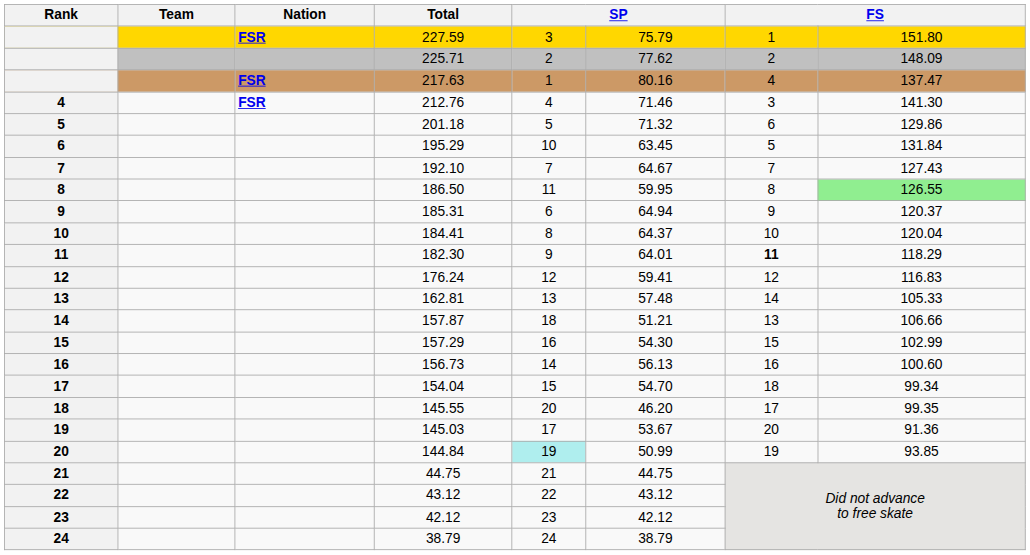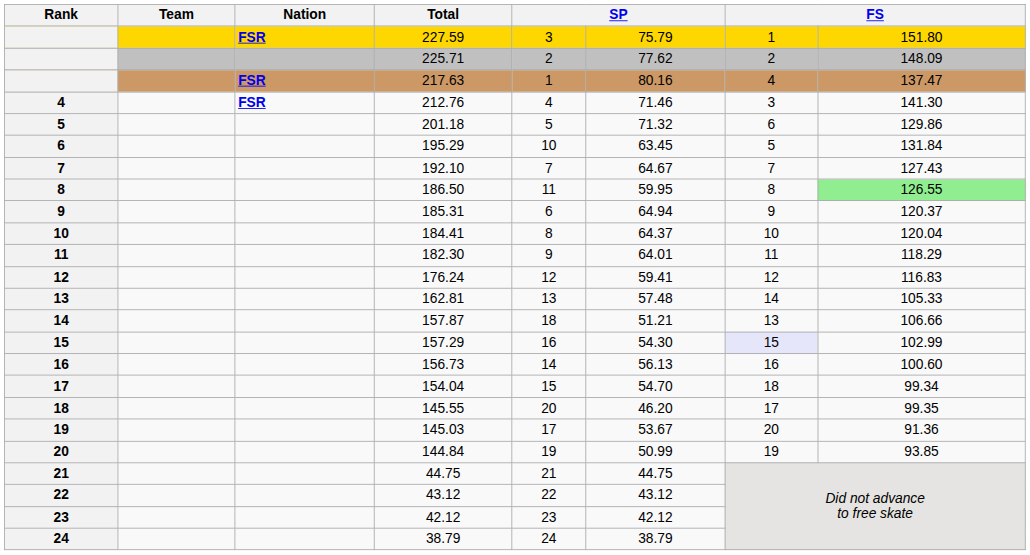(771, 255) bold -> (771, 255) normal
(771, 342) no background -> (771, 342) lavender background
(549, 451) paleturquoise background -> (549, 451) no background
